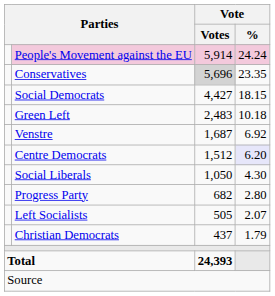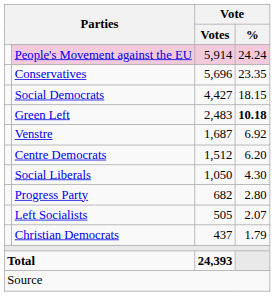(218, 74) lightgrey background -> (218, 74) no background
(252, 114) normal -> (252, 114) bold
(256, 154) lavender background -> (256, 154) no background
